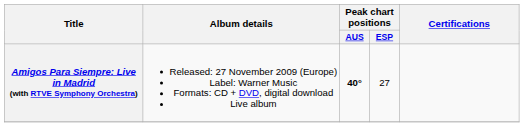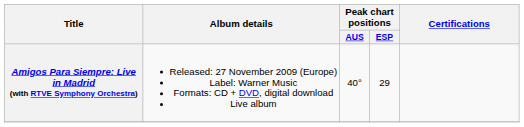(355, 82) bold -> (355, 82) normal
(384, 82) 27 -> (384, 82) 29
